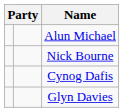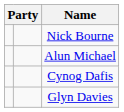rows swapped: (80, 55) <-> (80, 35)
